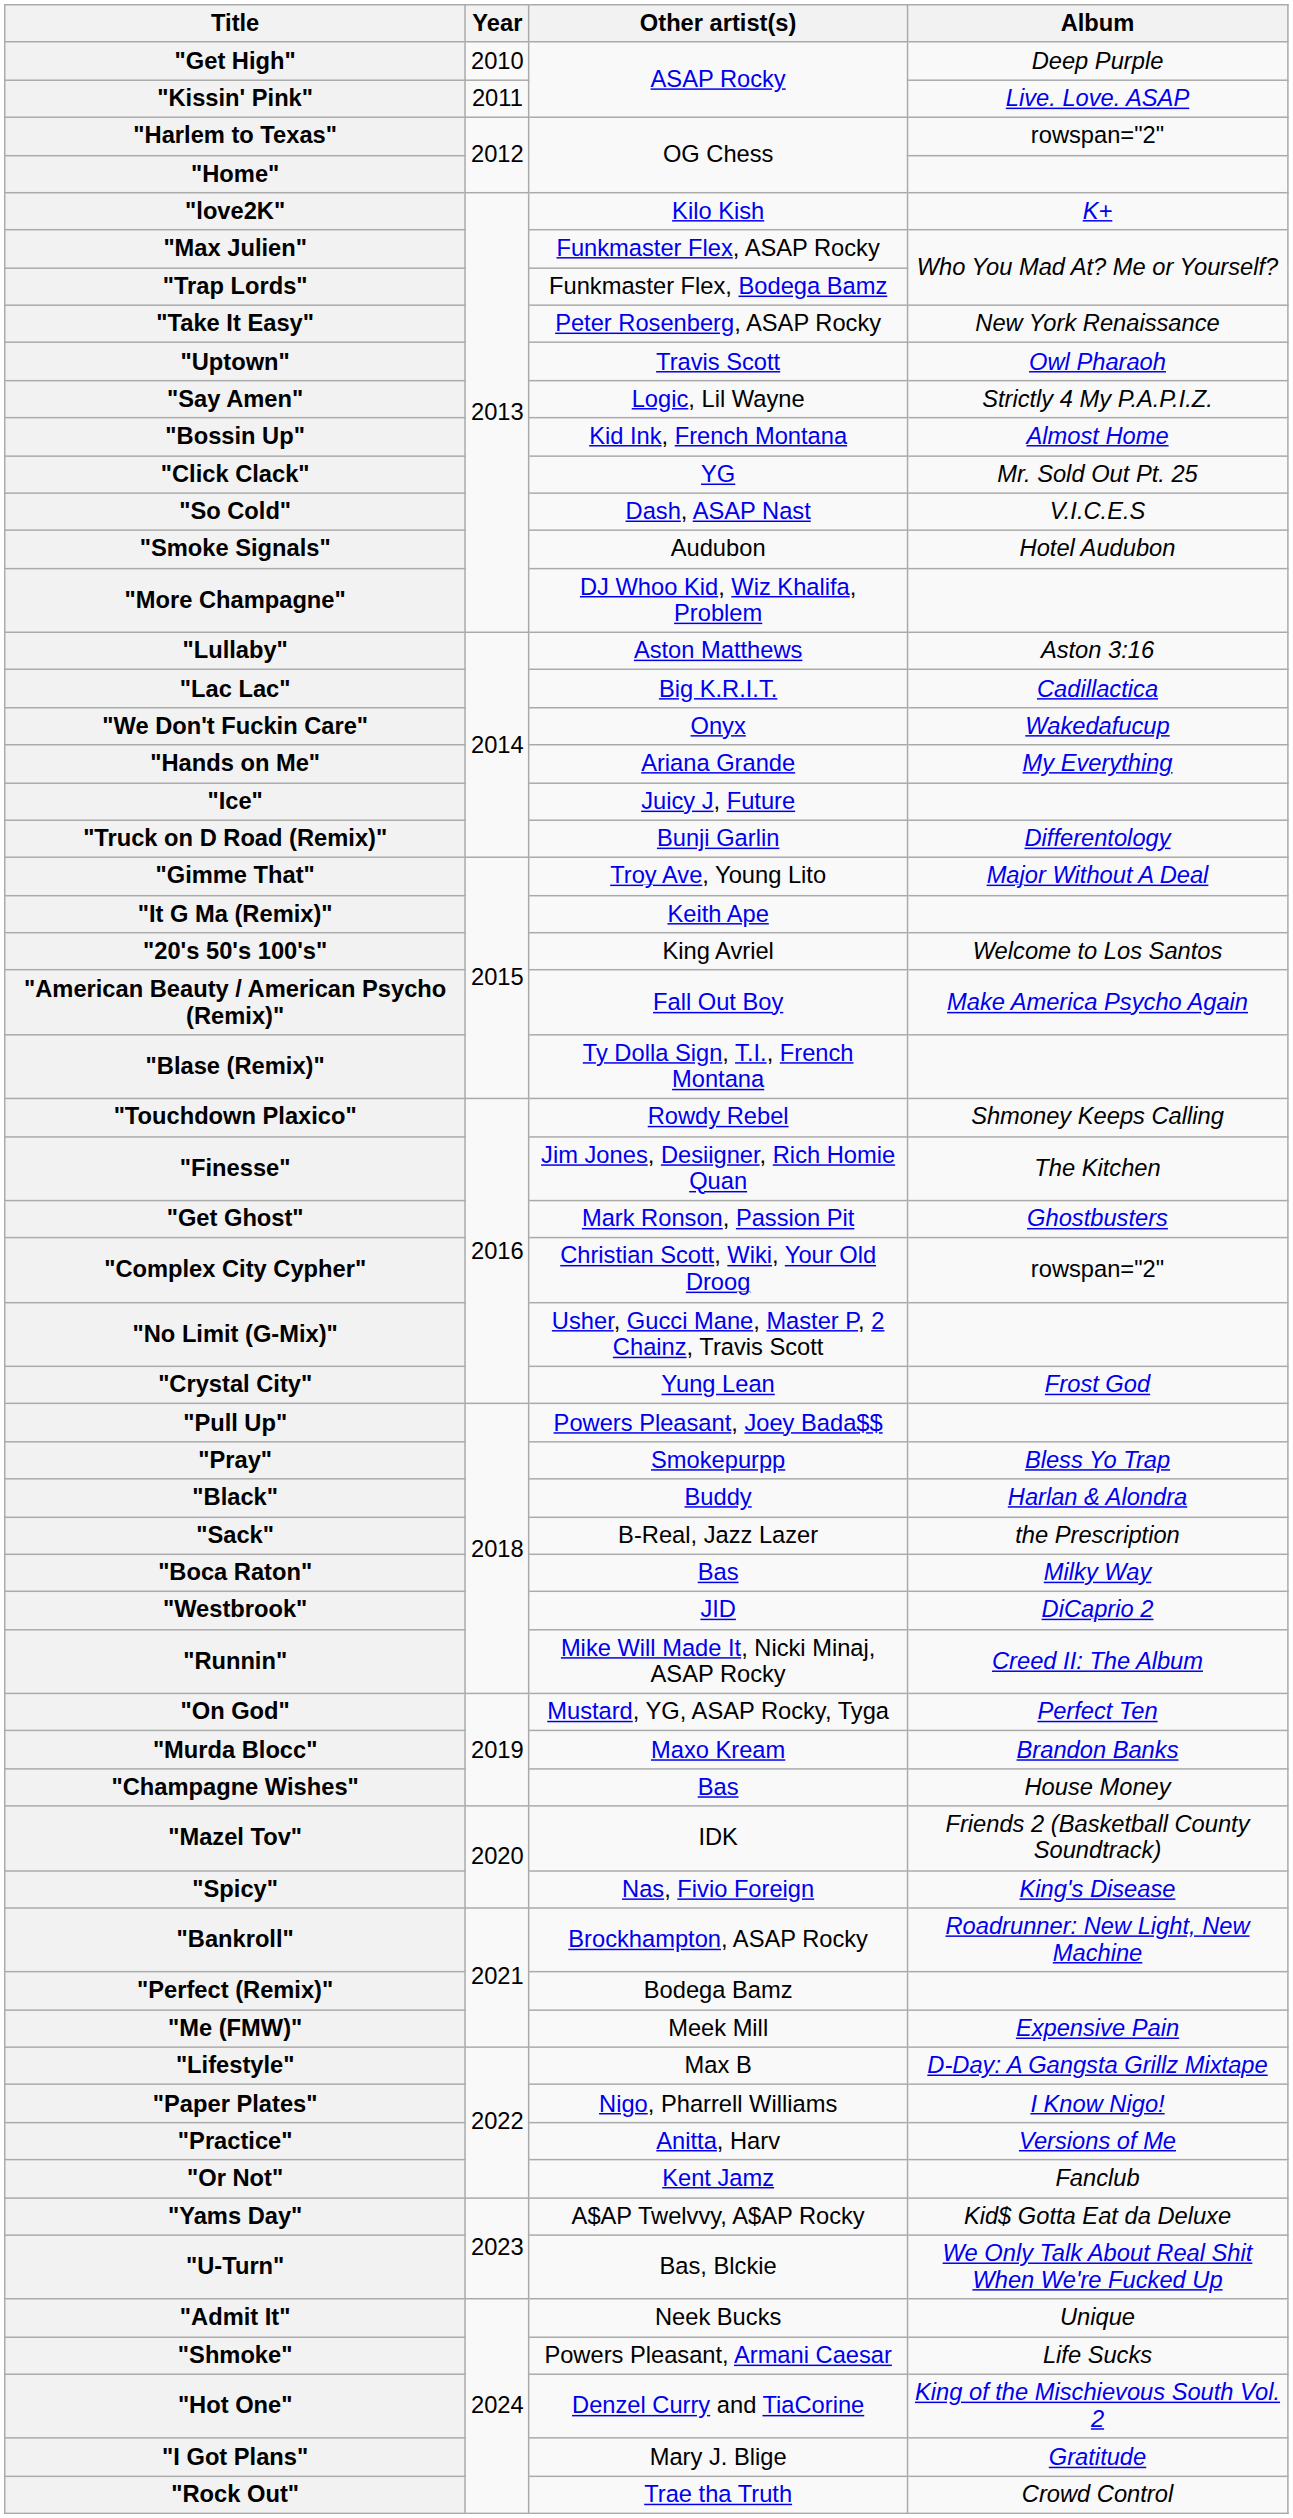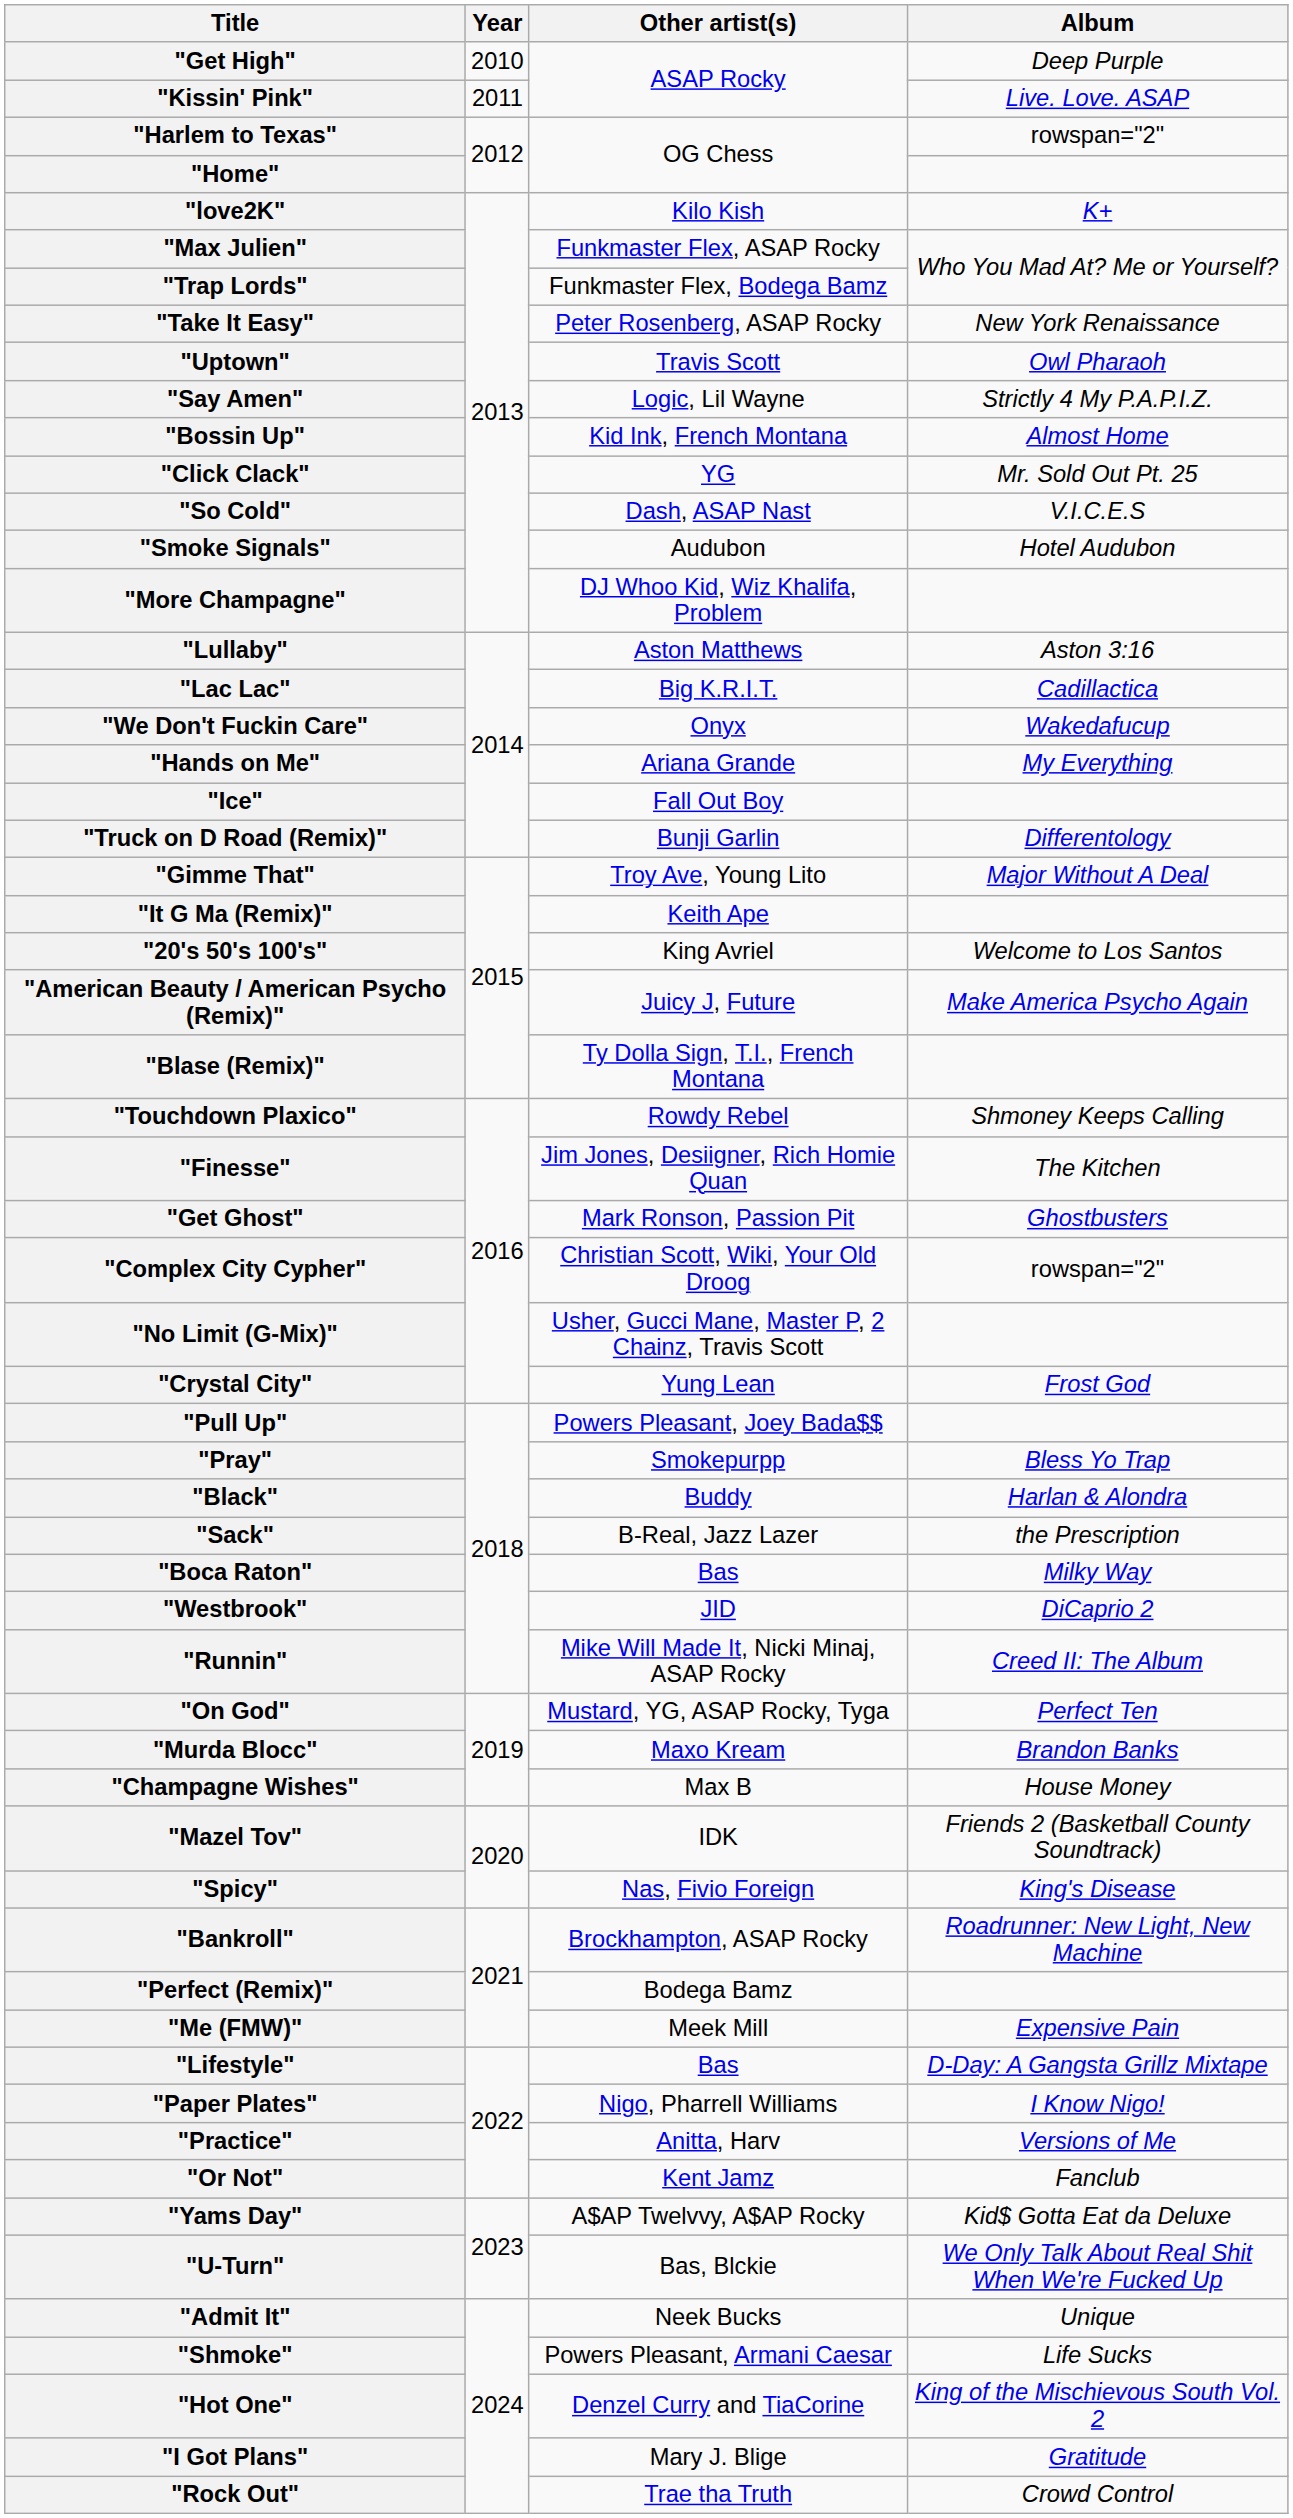(718, 801) Juicy J, Future -> (718, 801) Fall Out Boy
(718, 1002) Fall Out Boy -> (718, 1002) Juicy J, Future
(718, 1787) Bas -> (718, 1787) Max B
(718, 2065) Max B -> (718, 2065) Bas
